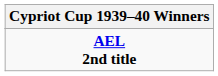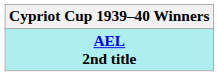(109, 49) no background -> (109, 49) paleturquoise background
